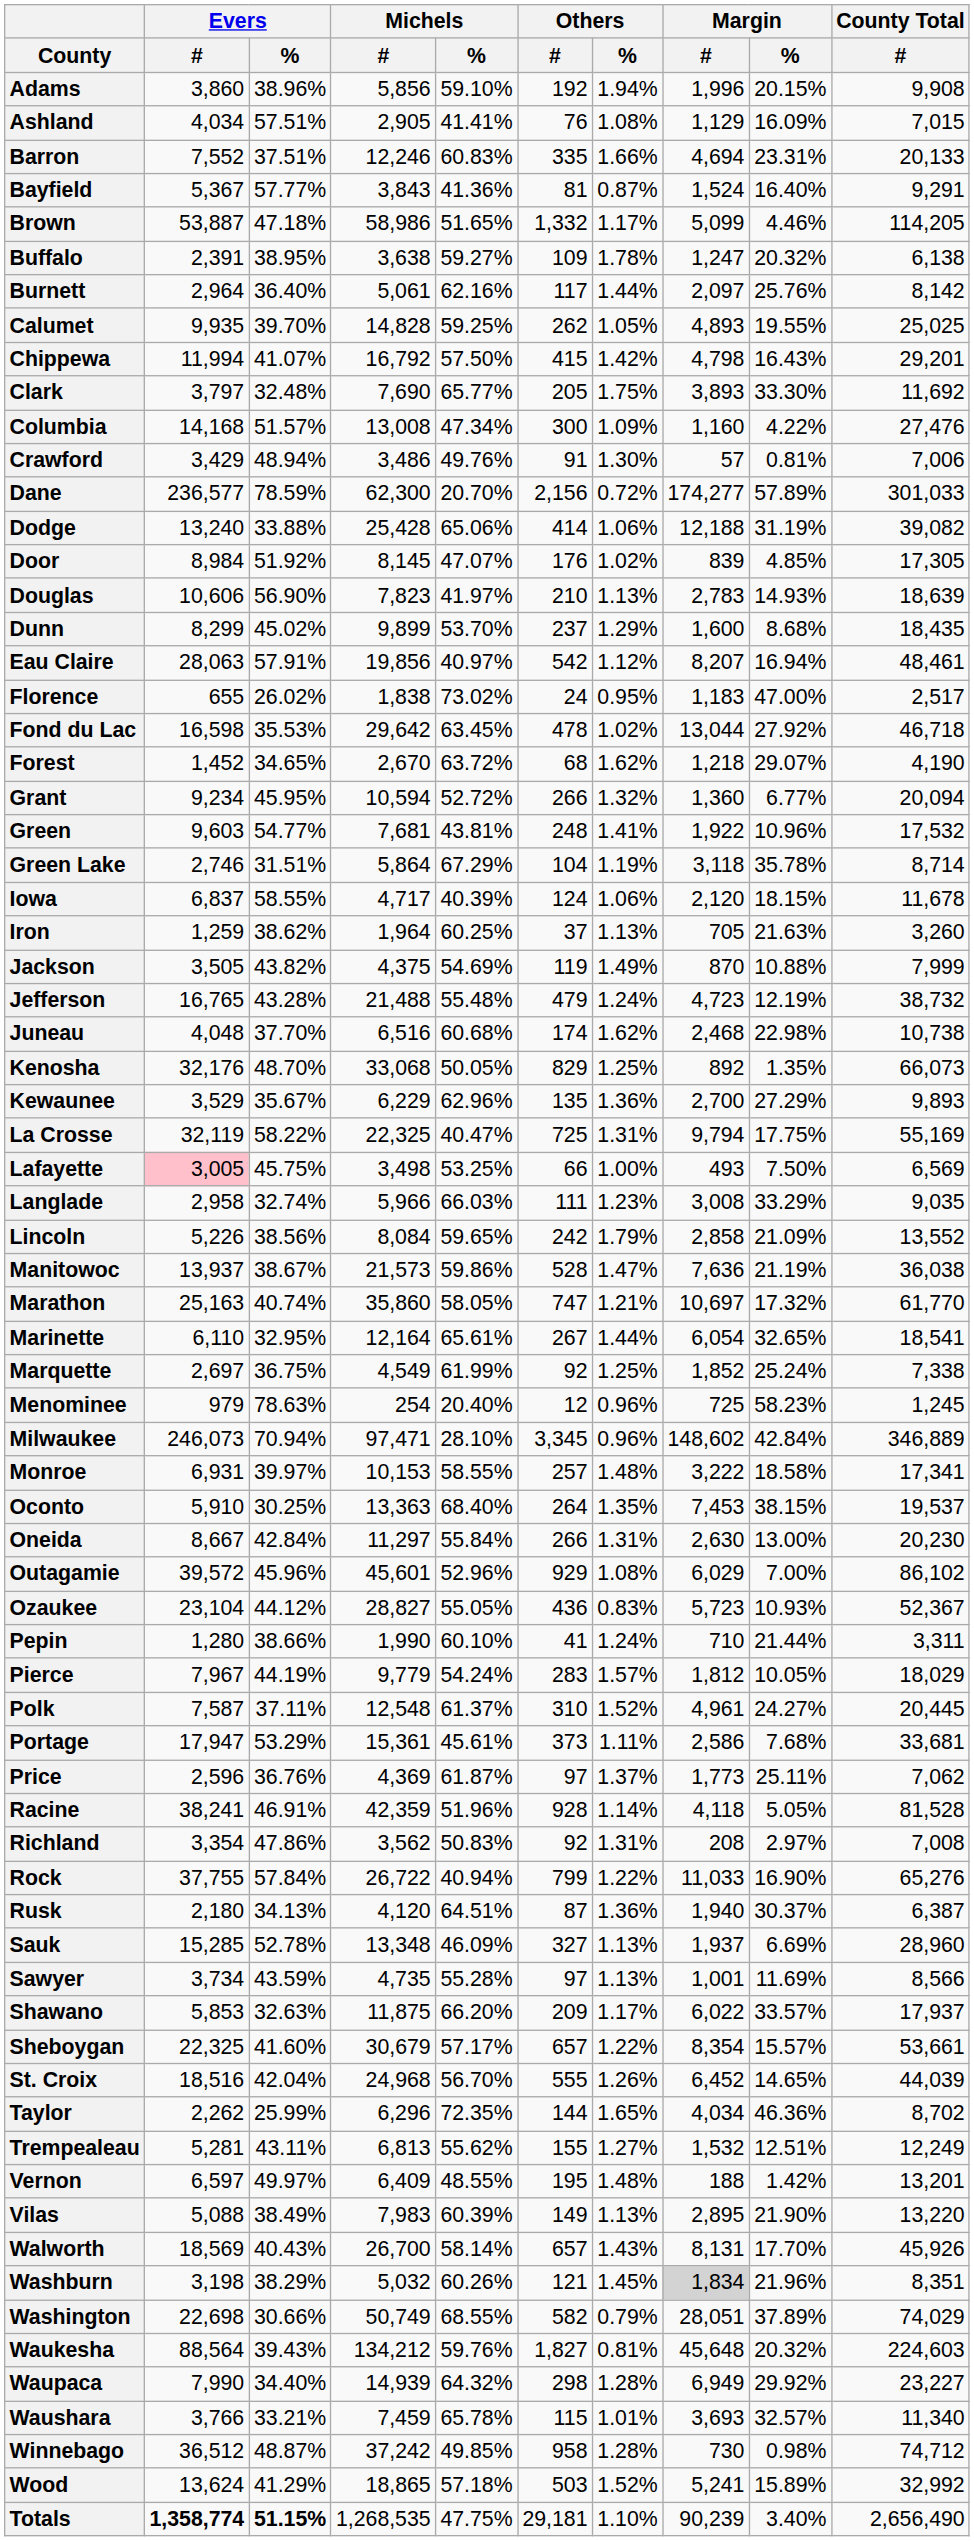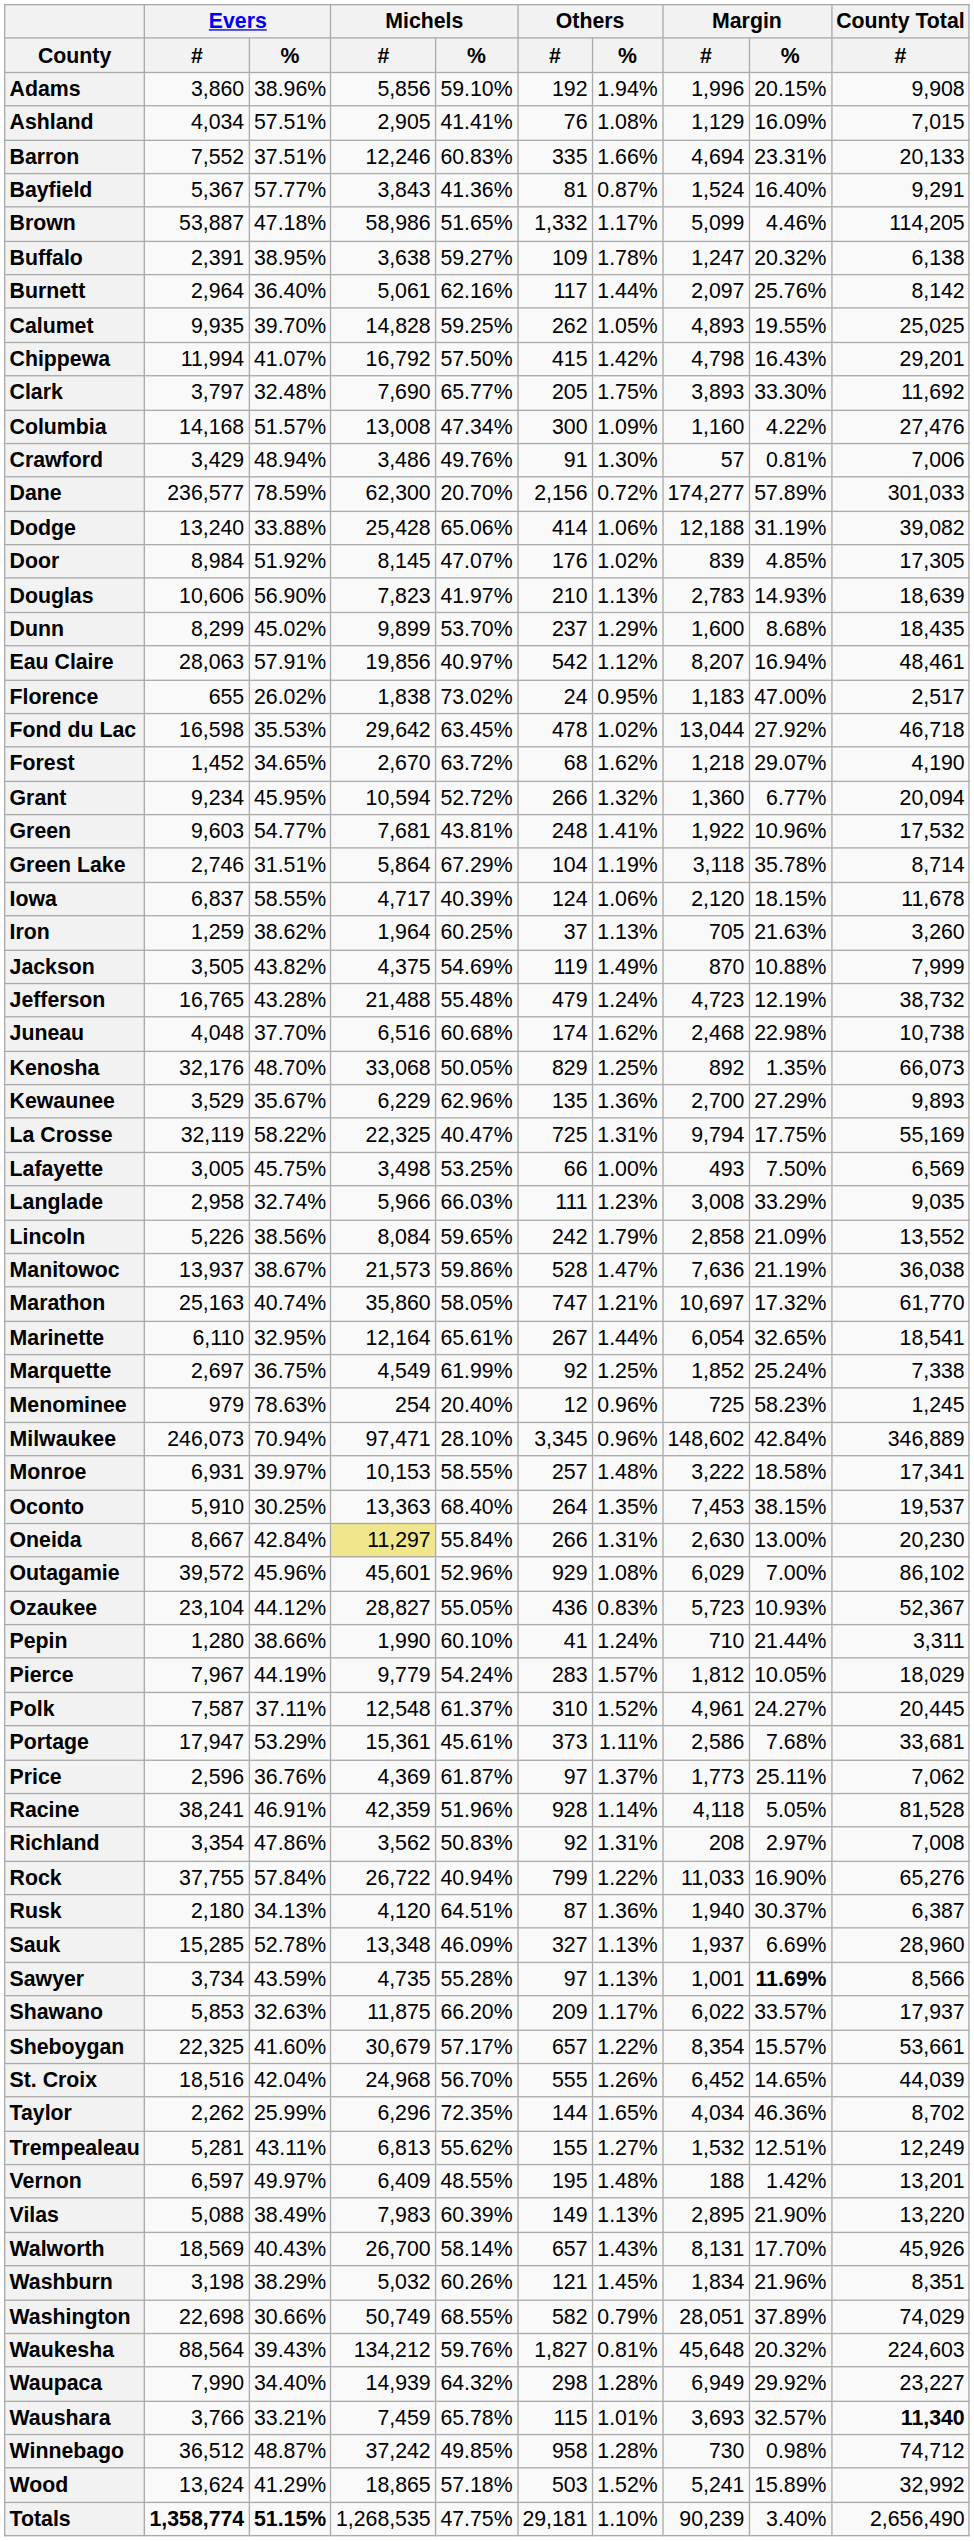(218, 1168) pink background -> (218, 1168) no background
(399, 1540) no background -> (399, 1540) khaki background
(791, 1978) normal -> (791, 1978) bold
(718, 2282) lightgrey background -> (718, 2282) no background
(933, 2417) normal -> (933, 2417) bold
